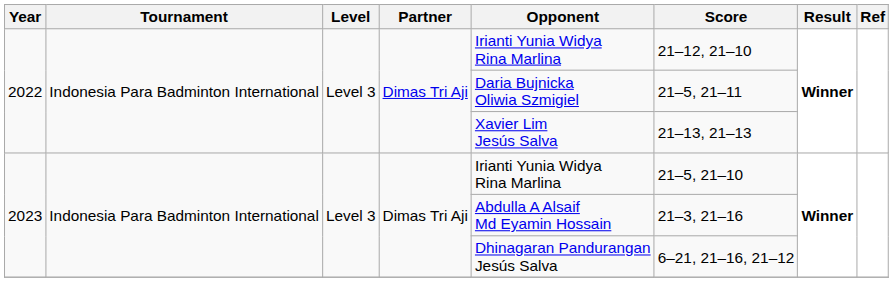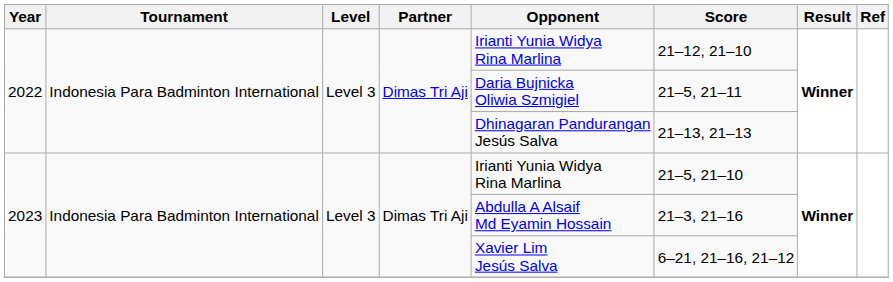(516, 133) Xavier Lim Jesús Salva -> (563, 133) Dhinagaran Pandurangan Jesús Salva
(563, 257) Dhinagaran Pandurangan Jesús Salva -> (516, 257) Xavier Lim Jesús Salva
